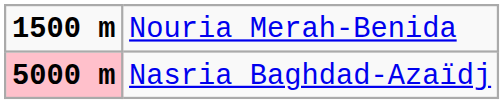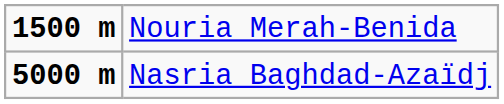(64, 75) pink background -> (64, 75) no background
